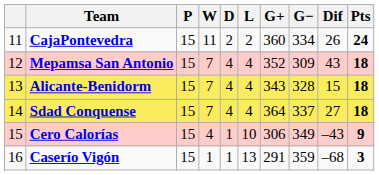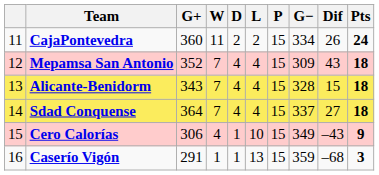columns swapped: (188, 16) <-> (274, 16)
